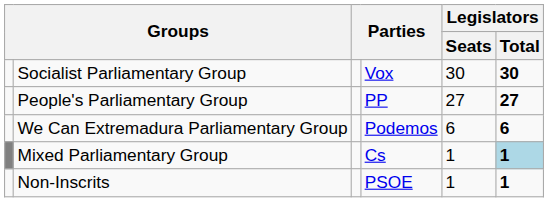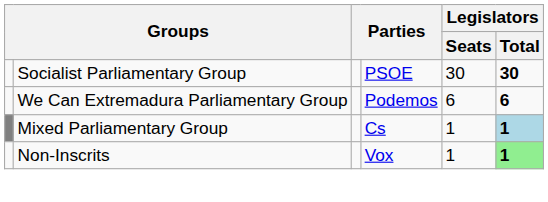(379, 73) Vox -> (389, 73) PSOE
- row: (133, 100)
(389, 182) PSOE -> (379, 155) Vox
(504, 182) no background -> (504, 155) lightgreen background
